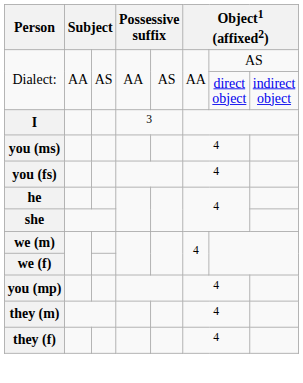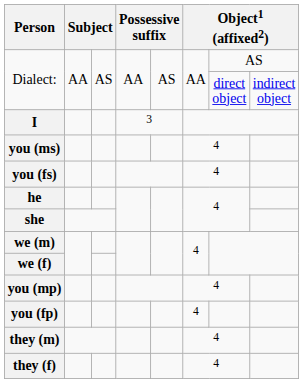+ row: (35, 314)
